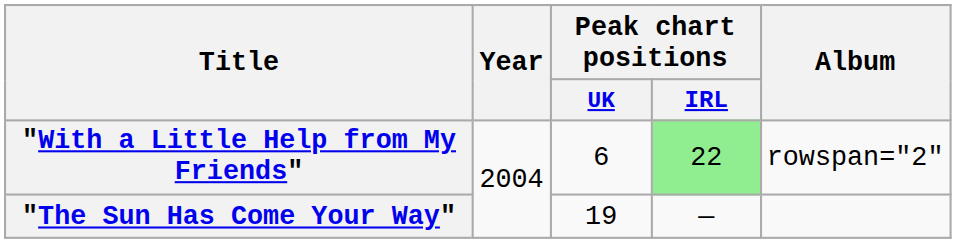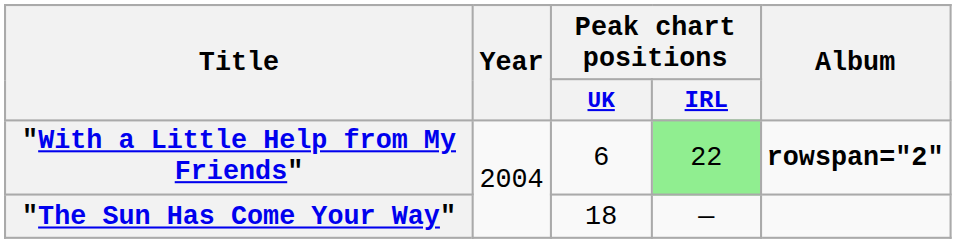(855, 157) normal -> (855, 157) bold
(601, 216) 19 -> (601, 216) 18
